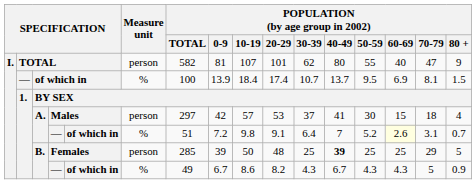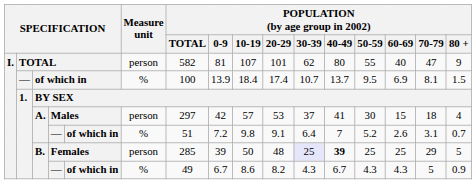(401, 133) lightyellow background -> (401, 133) no background
(309, 151) no background -> (309, 151) lavender background
